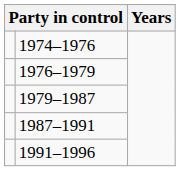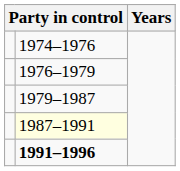(57, 125) no background -> (57, 125) lightyellow background
(57, 152) normal -> (57, 152) bold
